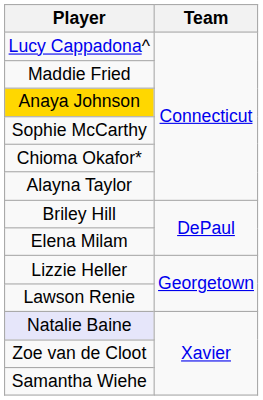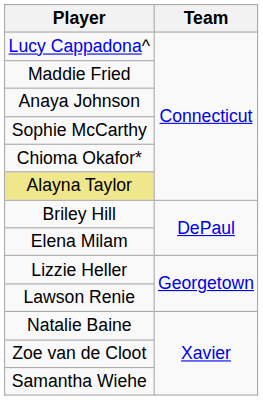(79, 102) gold background -> (79, 102) no background
(79, 185) no background -> (79, 185) khaki background
(79, 325) lavender background -> (79, 325) no background
